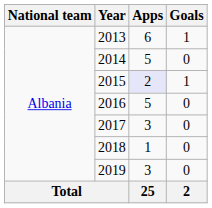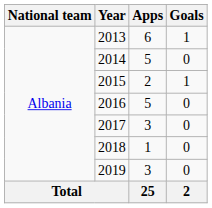(148, 81) lavender background -> (148, 81) no background
